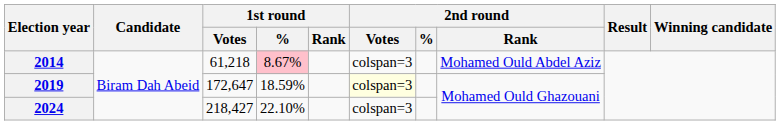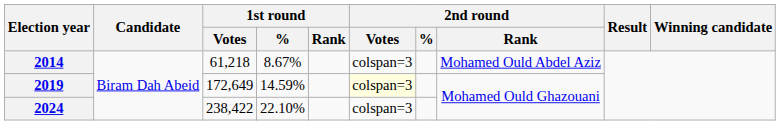(283, 62) pink background -> (283, 62) no background
(230, 85) 172,647 -> (230, 85) 172,649
(283, 85) 18.59% -> (283, 85) 14.59%
(230, 108) 218,427 -> (230, 108) 238,422
